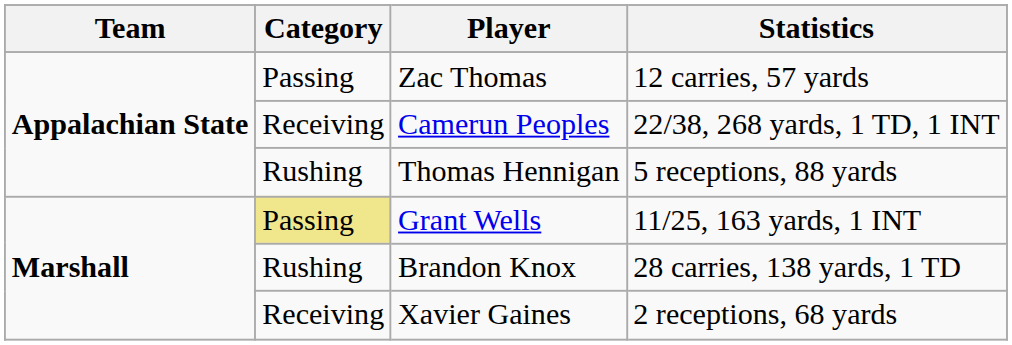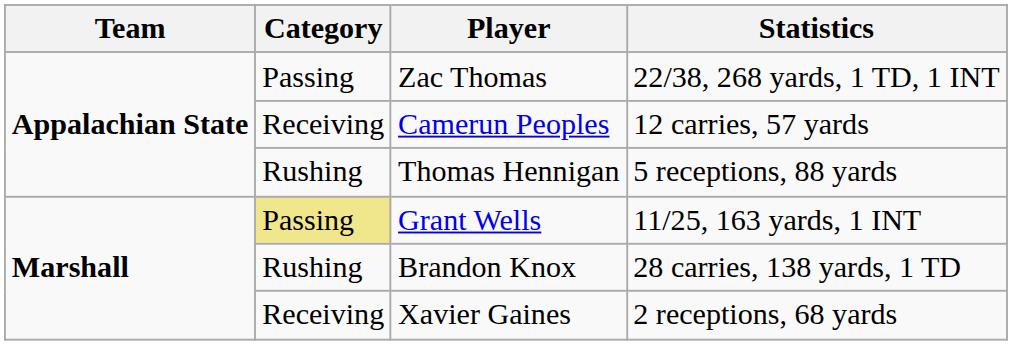(751, 76) 12 carries, 57 yards -> (816, 76) 22/38, 268 yards, 1 TD, 1 INT
(816, 123) 22/38, 268 yards, 1 TD, 1 INT -> (751, 123) 12 carries, 57 yards
